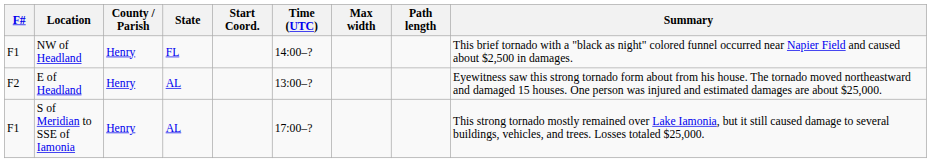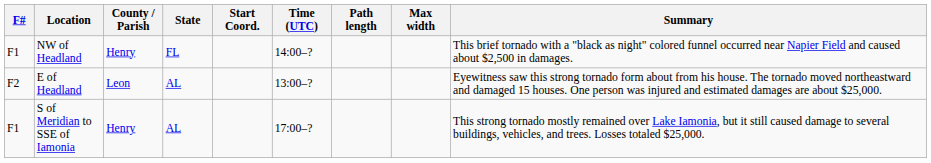columns swapped: (421, 20) <-> (361, 20)
(121, 83) Henry -> (118, 83) Leon
